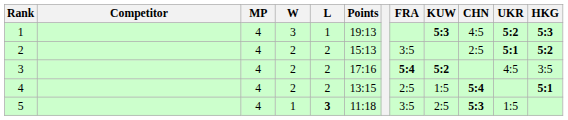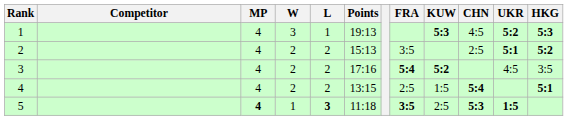(258, 106) normal -> (258, 106) bold
(407, 106) normal -> (407, 106) bold
(511, 106) normal -> (511, 106) bold
